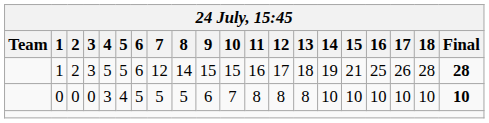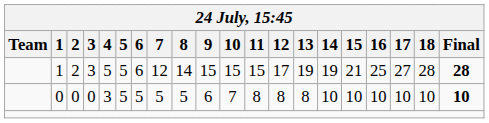(257, 70) 16 -> (257, 70) 15
(305, 70) 18 -> (305, 70) 19
(403, 70) 26 -> (403, 70) 27
(123, 96) 4 -> (123, 96) 5
